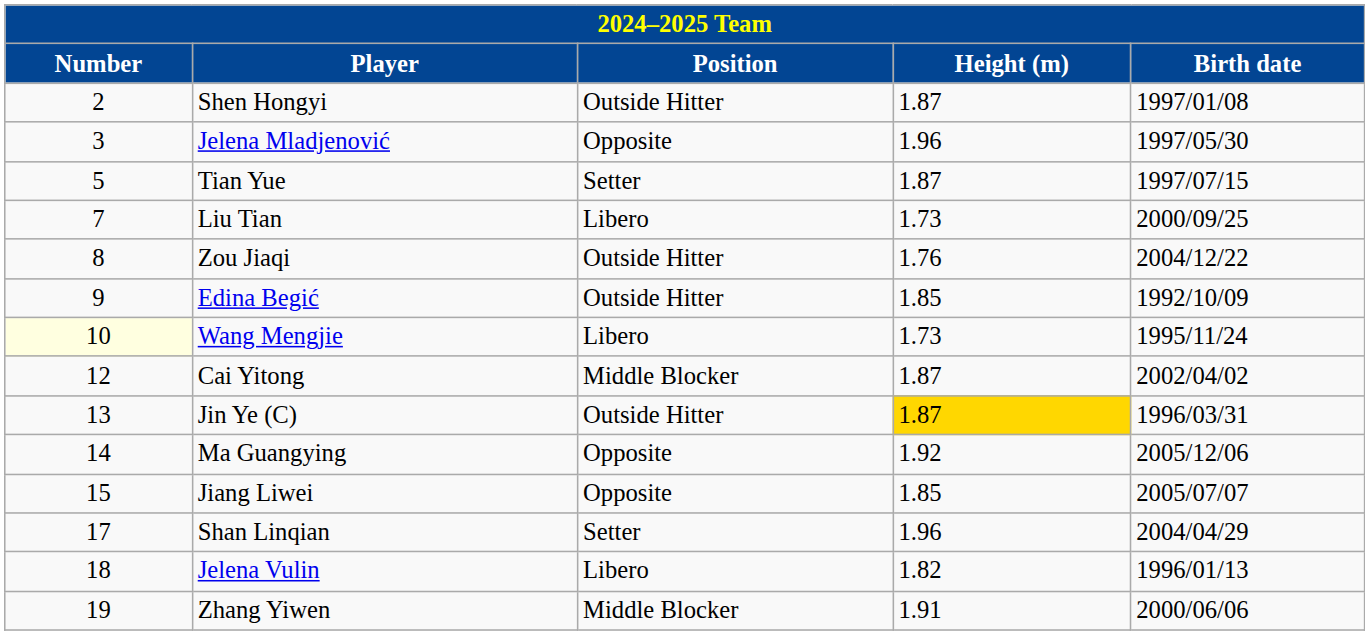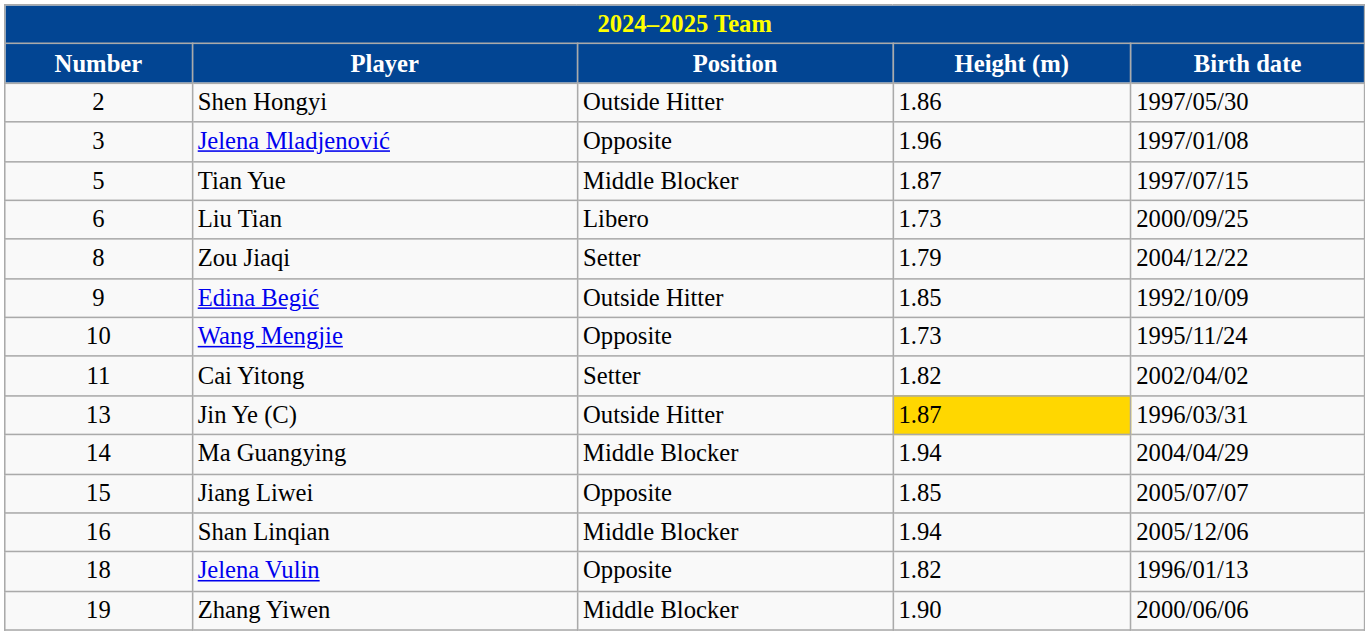(920, 102) 1.87 -> (920, 102) 1.86
(1192, 102) 1997/01/08 -> (1192, 102) 1997/05/30
(1192, 141) 1997/05/30 -> (1192, 141) 1997/01/08
(612, 180) Setter -> (661, 180) Middle Blocker
(98, 219) 7 -> (98, 219) 6
(653, 258) Outside Hitter -> (612, 258) Setter
(920, 258) 1.76 -> (920, 258) 1.79
(98, 336) lightyellow background -> (98, 336) no background
(616, 336) Libero -> (628, 336) Opposite
(98, 375) 12 -> (98, 375) 11
(661, 375) Middle Blocker -> (612, 375) Setter
(920, 375) 1.87 -> (920, 375) 1.82
(628, 453) Opposite -> (661, 453) Middle Blocker
(920, 453) 1.92 -> (920, 453) 1.94
(1192, 453) 2005/12/06 -> (1192, 453) 2004/04/29
(98, 532) 17 -> (98, 532) 16
(612, 532) Setter -> (661, 532) Middle Blocker
(920, 532) 1.96 -> (920, 532) 1.94
(1192, 532) 2004/04/29 -> (1192, 532) 2005/12/06
(616, 571) Libero -> (628, 571) Opposite
(920, 610) 1.91 -> (920, 610) 1.90
